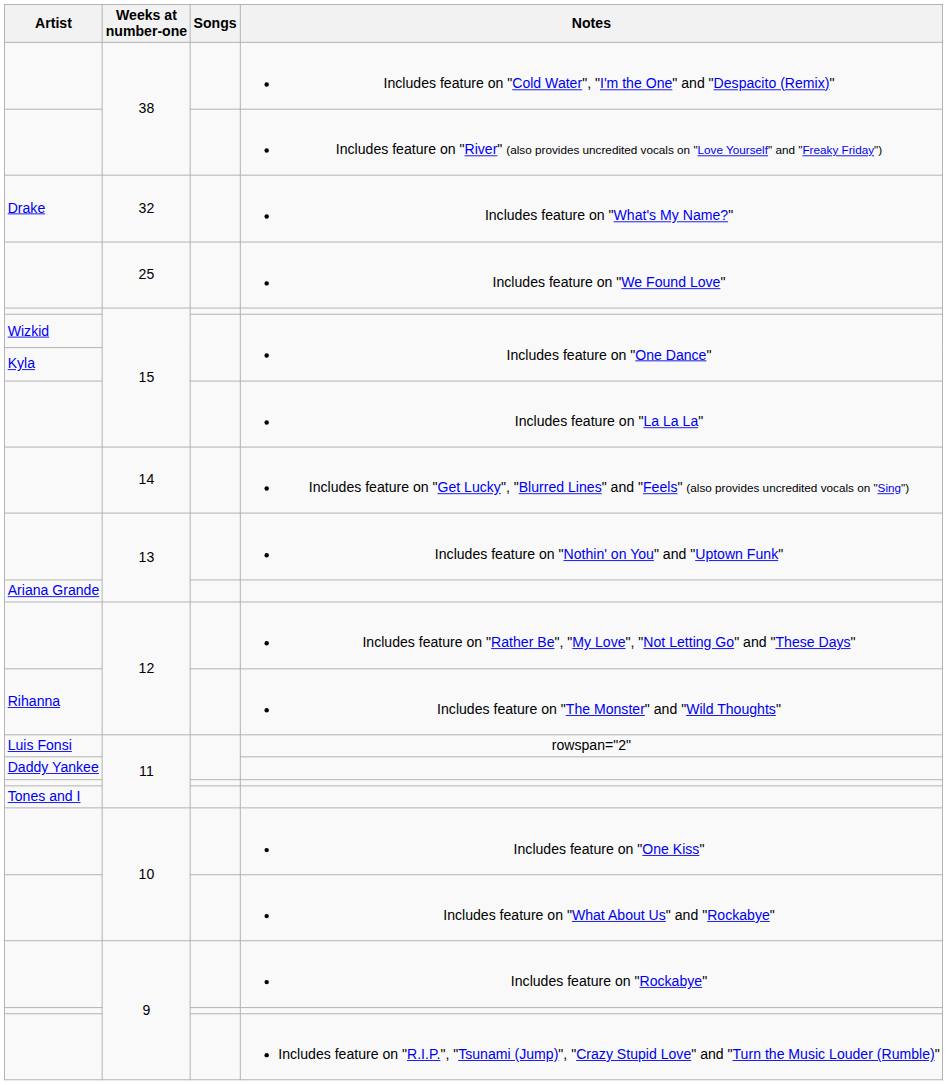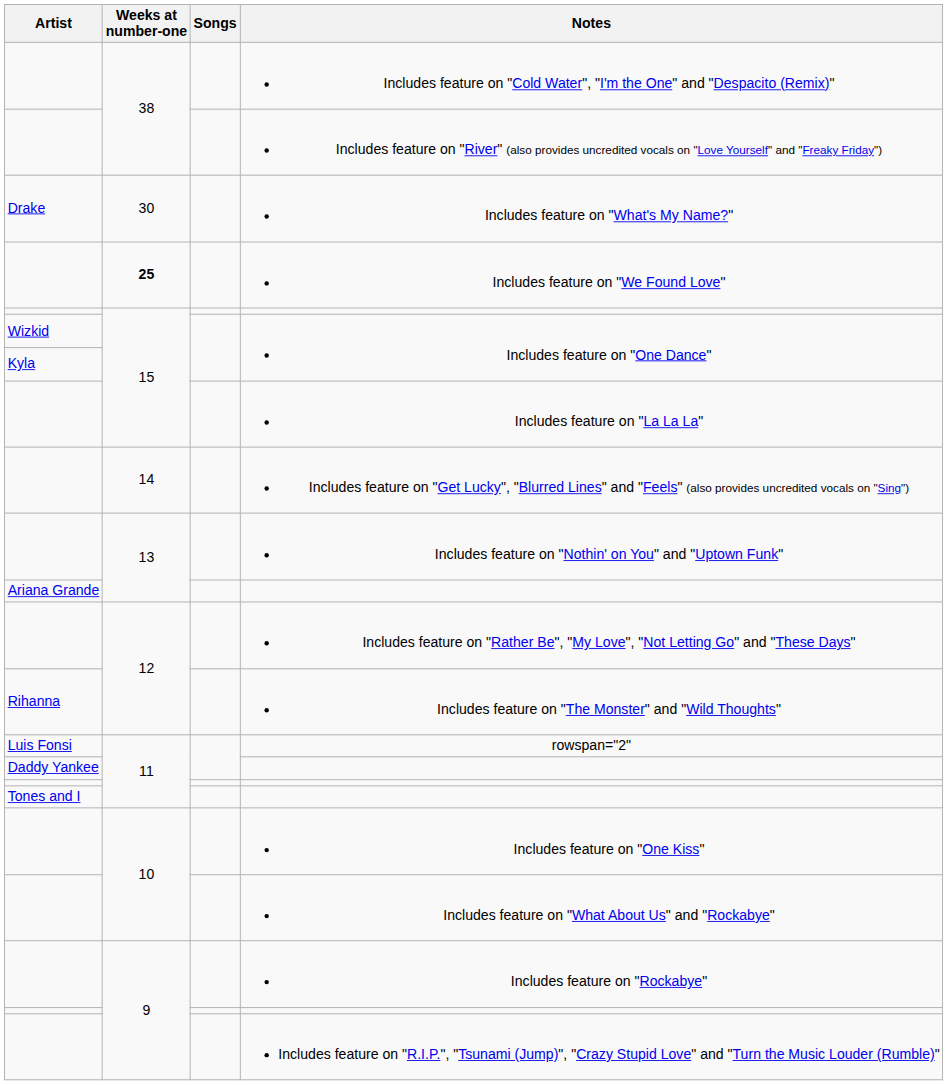(146, 208) 32 -> (146, 208) 30
(146, 274) normal -> (146, 274) bold
